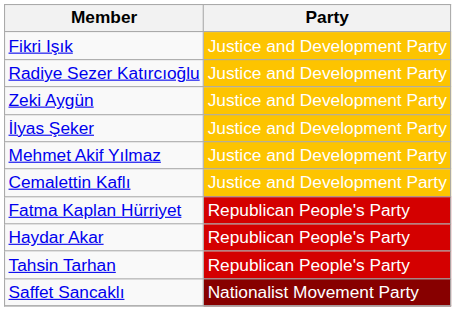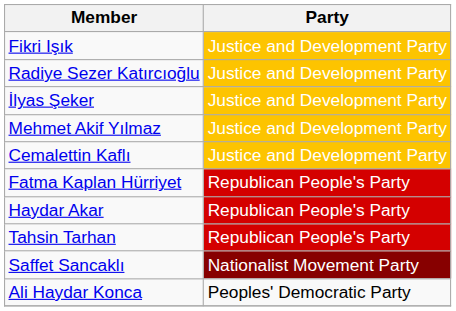- row: (51, 100)
+ row: (75, 292)
